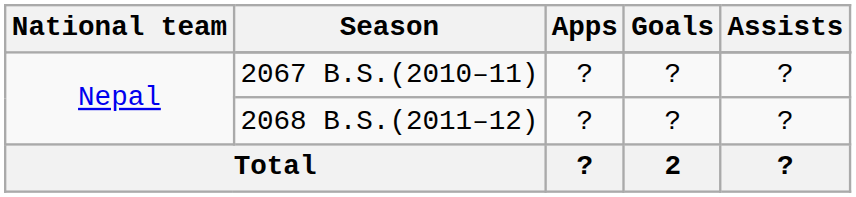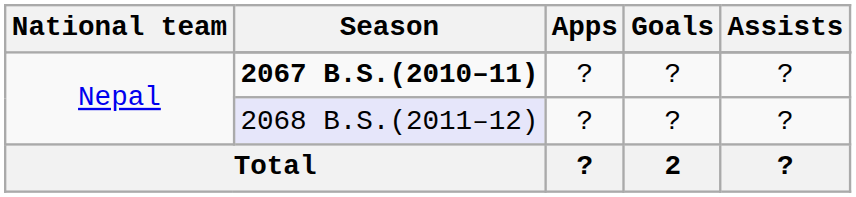(389, 74) normal -> (389, 74) bold
(389, 121) no background -> (389, 121) lavender background
